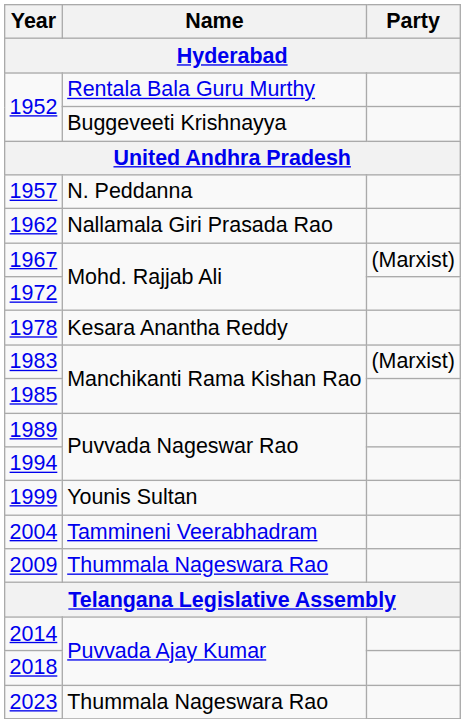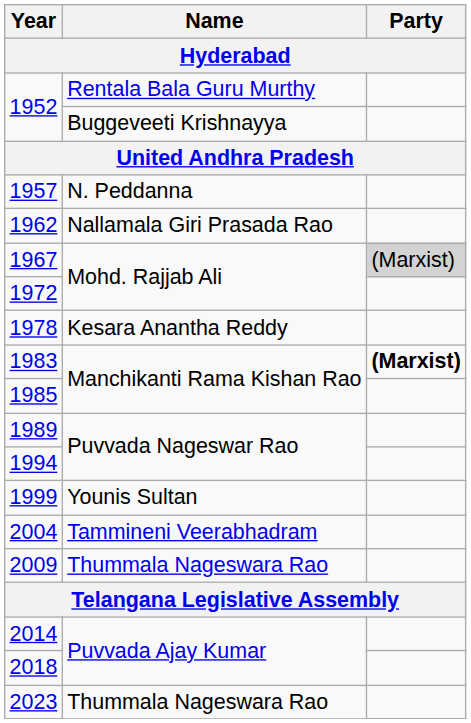(413, 259) no background -> (413, 259) lightgrey background
(413, 361) normal -> (416, 361) bold
